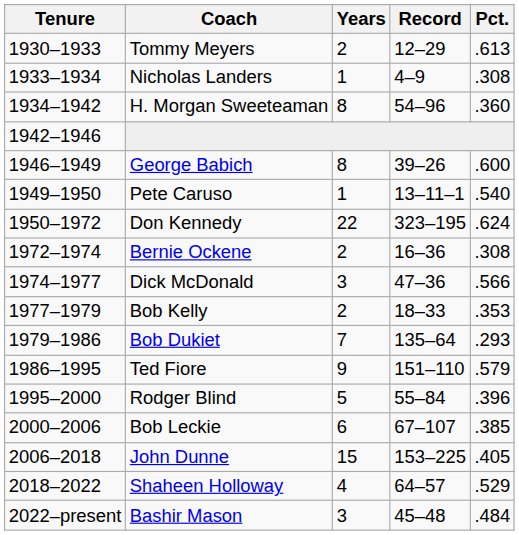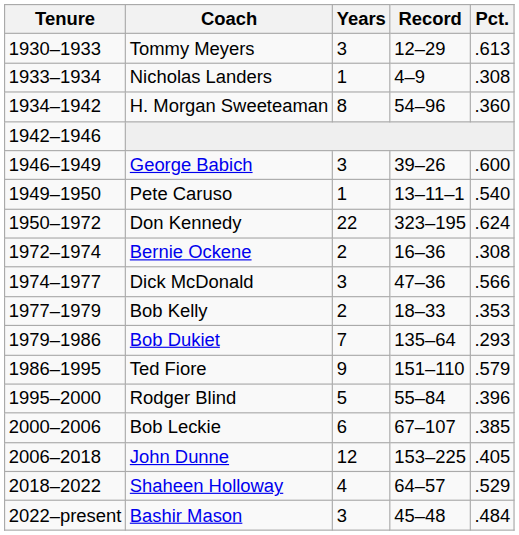(342, 48) 2 -> (342, 48) 3
(342, 164) 8 -> (342, 164) 3
(347, 456) 15 -> (347, 456) 12
